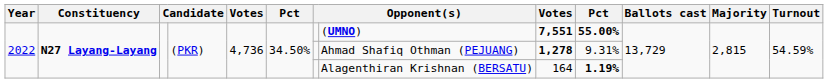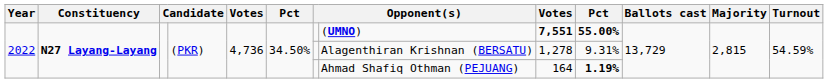(420, 50) Ahmad Shafiq Othman (PEJUANG) -> (427, 50) Alagenthiran Krishnan (BERSATU)
(556, 50) bold -> (556, 50) normal
(427, 69) Alagenthiran Krishnan (BERSATU) -> (420, 69) Ahmad Shafiq Othman (PEJUANG)
